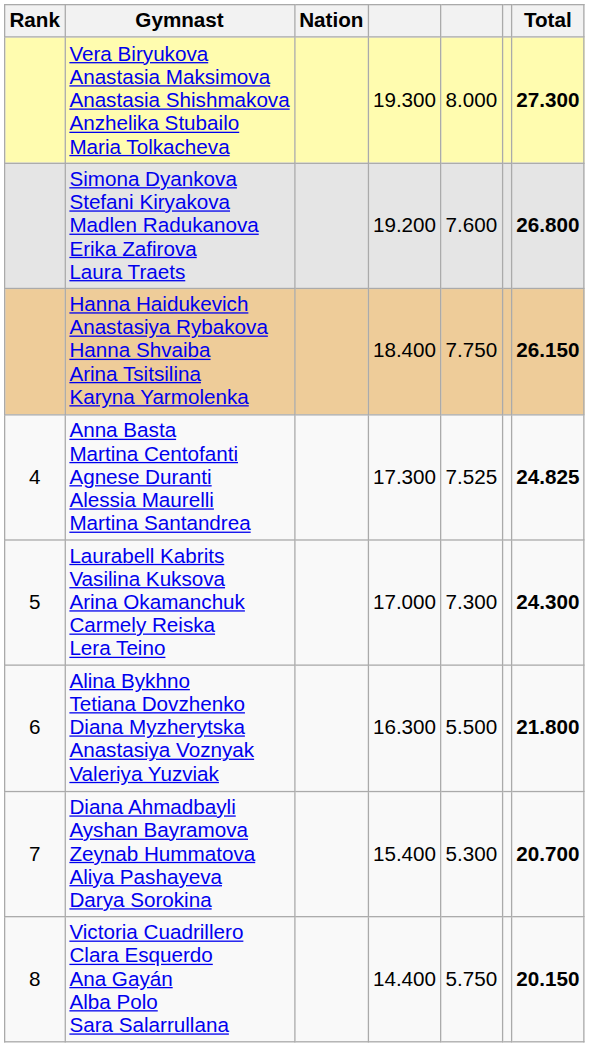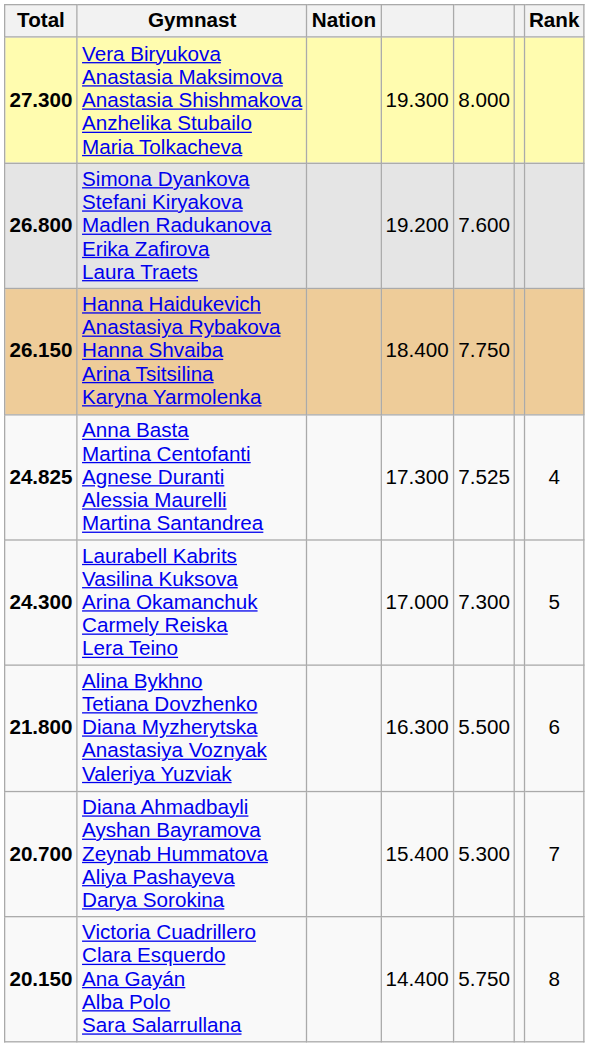columns swapped: (35, 20) <-> (548, 20)
